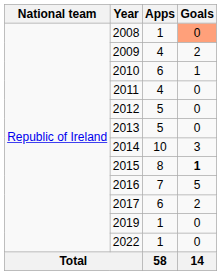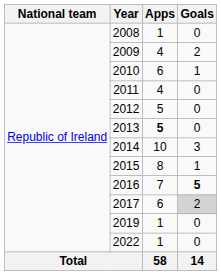(197, 33) lightsalmon background -> (197, 33) no background
(160, 128) normal -> (160, 128) bold
(197, 166) bold -> (197, 166) normal
(197, 185) normal -> (197, 185) bold
(197, 204) no background -> (197, 204) lightgrey background
